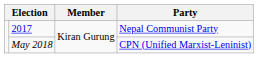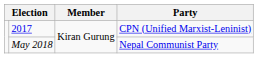(169, 28) Nepal Communist Party -> (185, 28) CPN (Unified Marxist-Leninist)
(185, 45) CPN (Unified Marxist-Leninist) -> (169, 45) Nepal Communist Party
